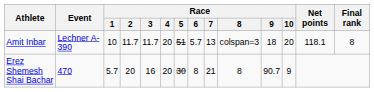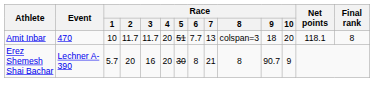(78, 43) Lechner A-390 -> (65, 38) 470
(196, 43) 5.7 -> (196, 38) 7.7
(65, 71) 470 -> (78, 61) Lechner A-390
